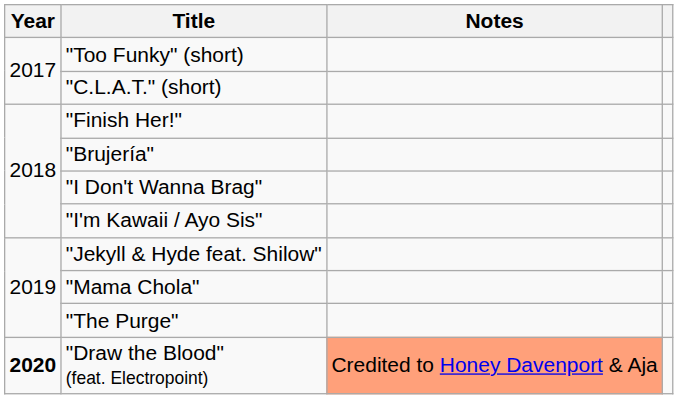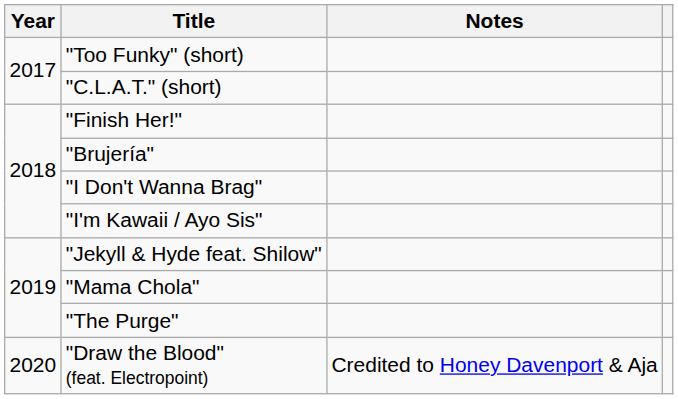(33, 365) bold -> (33, 365) normal
(495, 365) lightsalmon background -> (495, 365) no background
